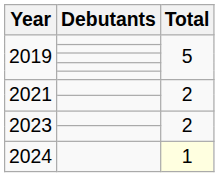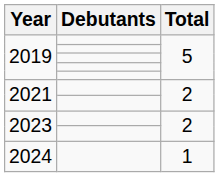(187, 156) lightyellow background -> (187, 156) no background
